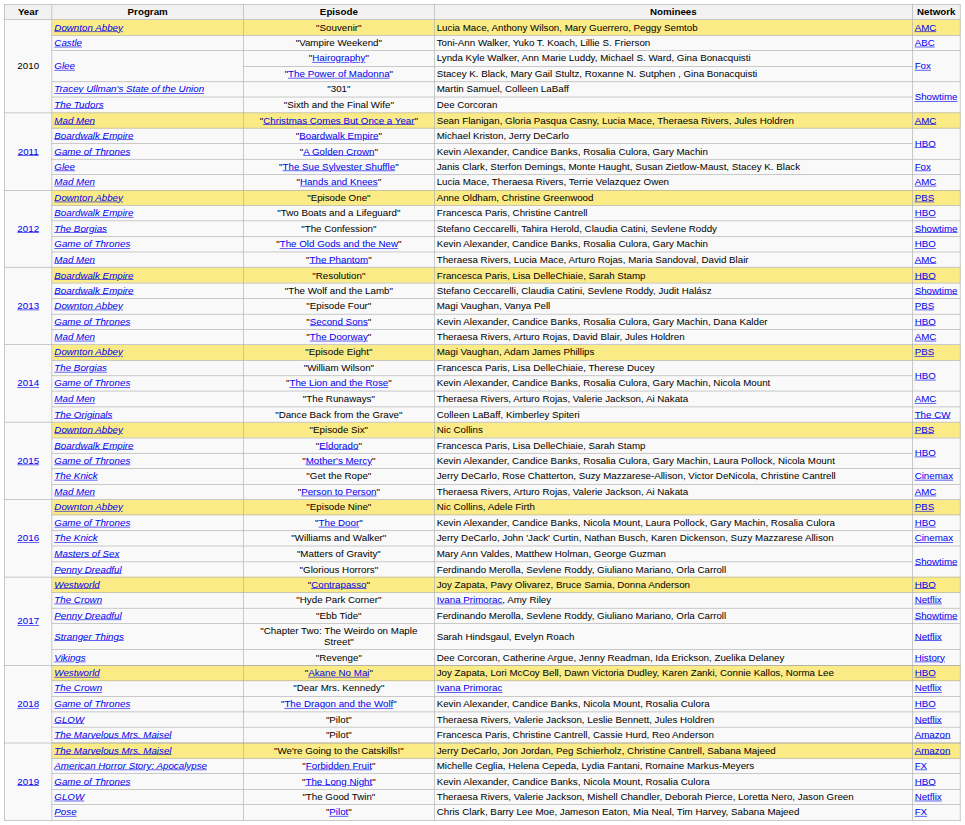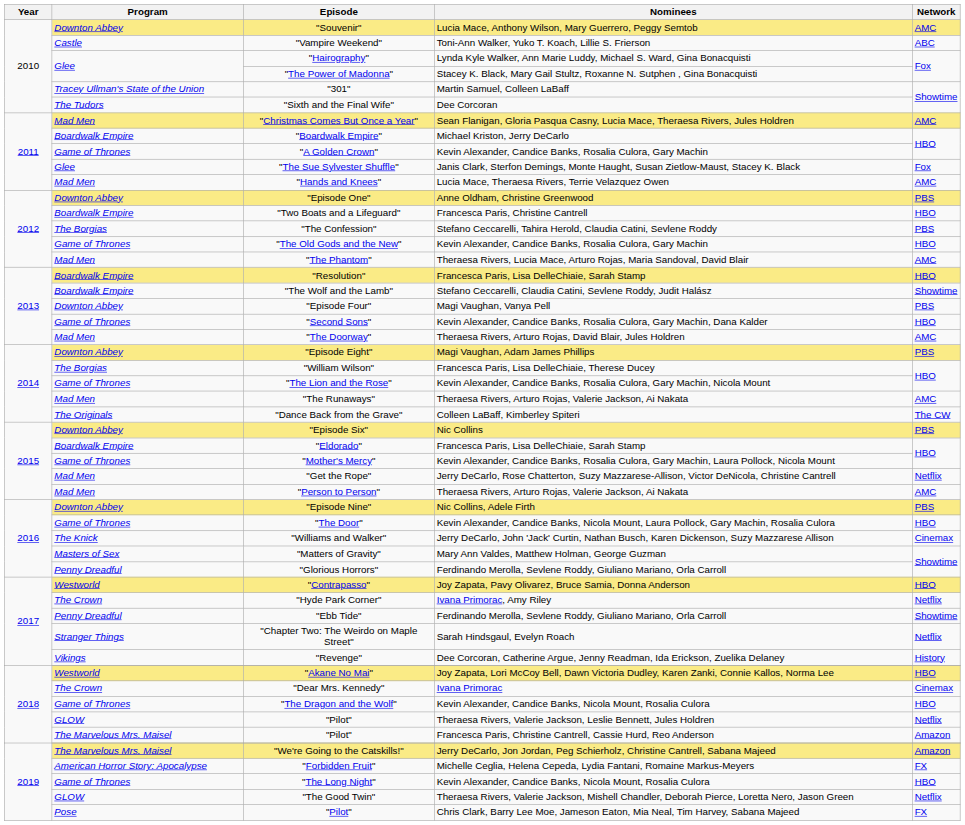(936, 228) Showtime -> (924, 228) PBS
(76, 476) The Knick -> (75, 476) Mad Men
(934, 476) Cinemax -> (928, 476) Netflix
(928, 688) Netflix -> (934, 688) Cinemax
